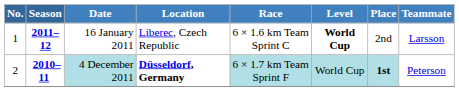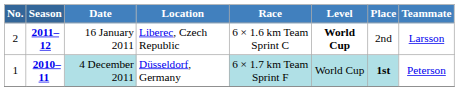(15, 39) 1 -> (15, 39) 2
(15, 71) 2 -> (15, 71) 1
(166, 71) bold -> (165, 71) normal
